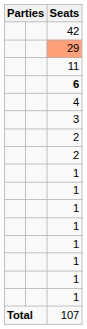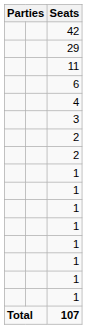(73, 48) lightsalmon background -> (73, 48) no background
(76, 84) bold -> (76, 84) normal
(70, 315) normal -> (70, 315) bold
